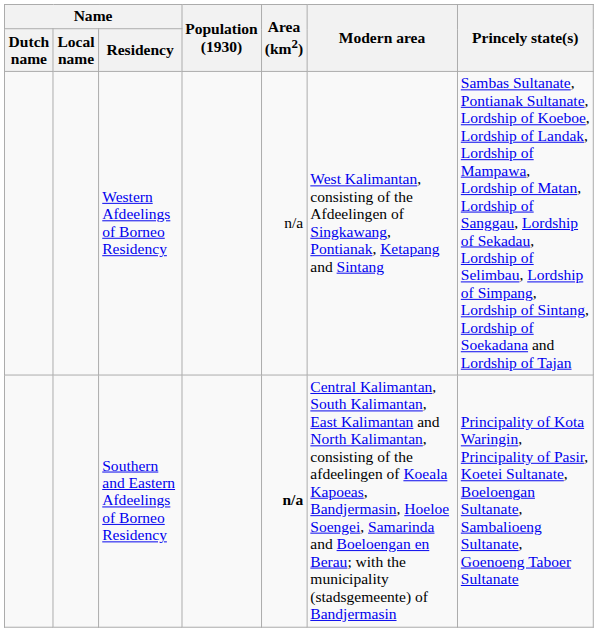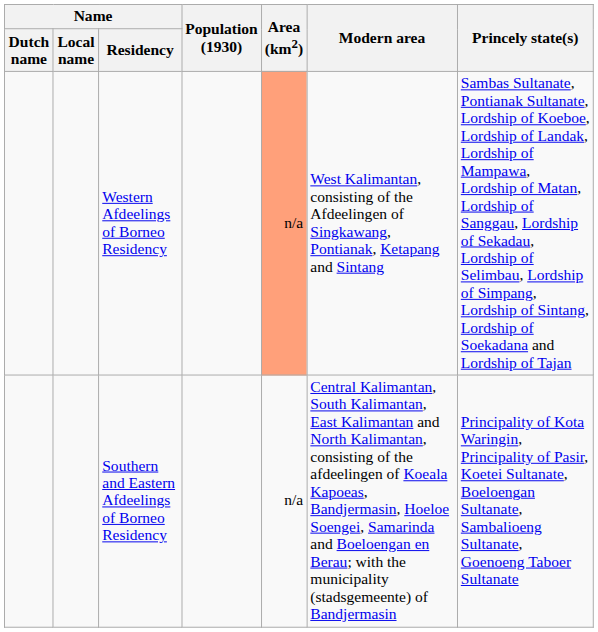(294, 223) no background -> (294, 223) lightsalmon background
(293, 500) bold -> (294, 500) normal
